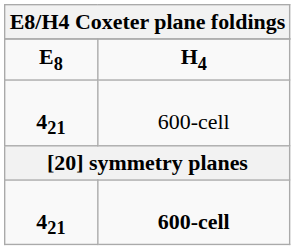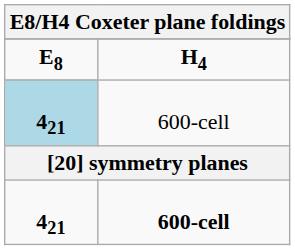(51, 124) no background -> (51, 124) lightblue background
